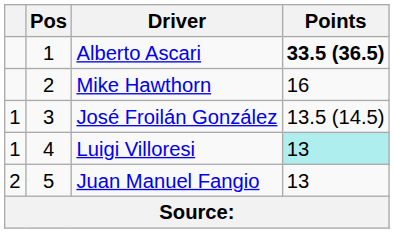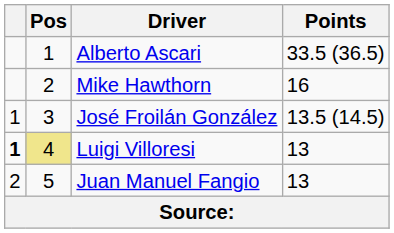(336, 53) bold -> (336, 53) normal
(15, 149) normal -> (15, 149) bold
(49, 149) no background -> (49, 149) khaki background
(298, 149) paleturquoise background -> (298, 149) no background
